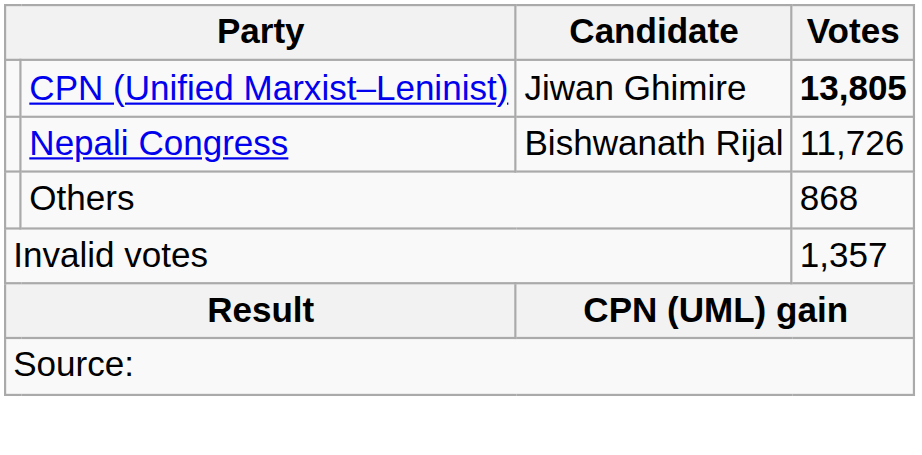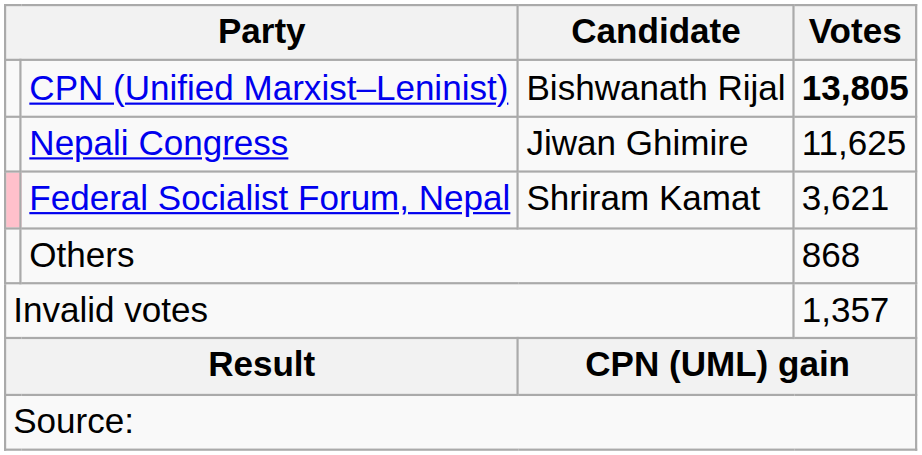(635, 87) Jiwan Ghimire -> (656, 87) Bishwanath Rijal
(654, 143) Bishwanath Rijal -> (637, 143) Jiwan Ghimire
(852, 143) 11,726 -> (854, 143) 11,625
+ row: (270, 198)
